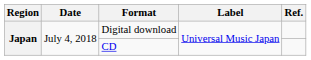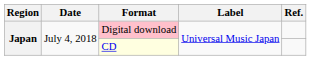(139, 30) no background -> (139, 30) pink background
(109, 47) no background -> (109, 47) lightyellow background
